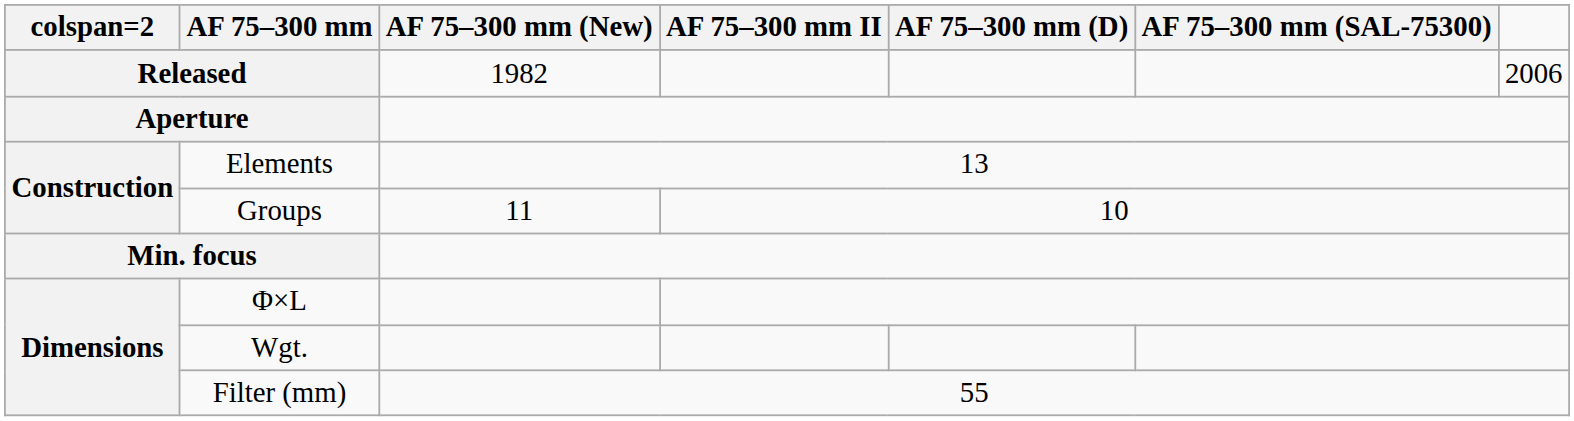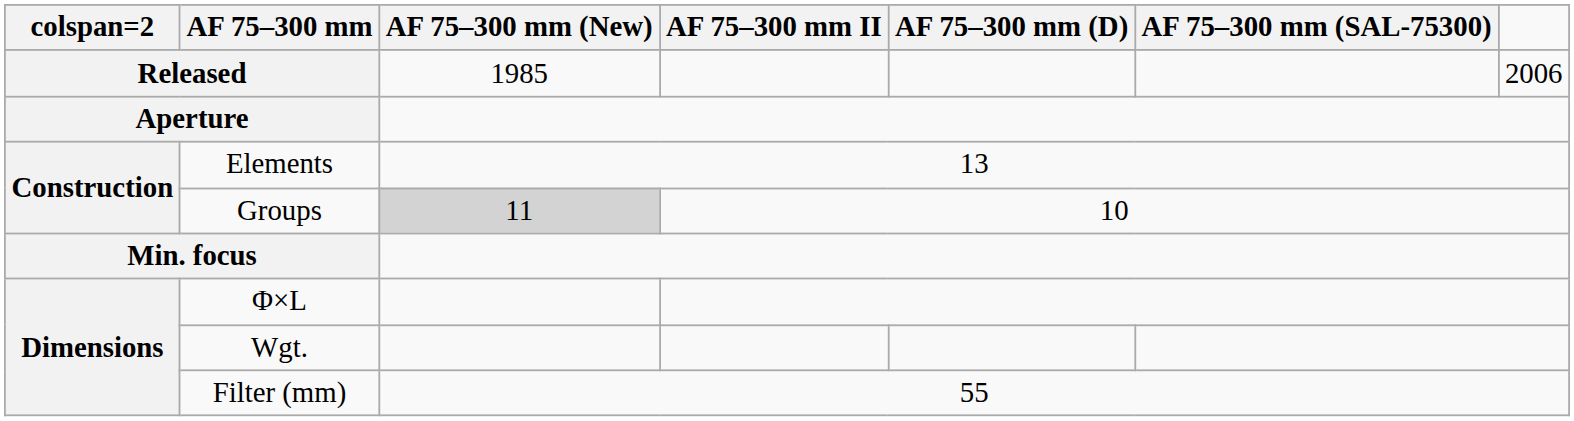(519, 73) 1982 -> (519, 73) 1985
(519, 210) no background -> (519, 210) lightgrey background
